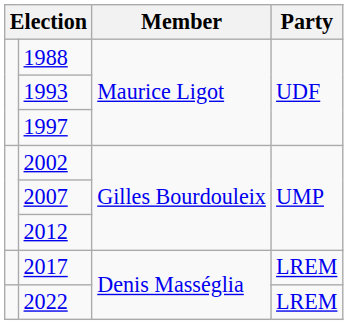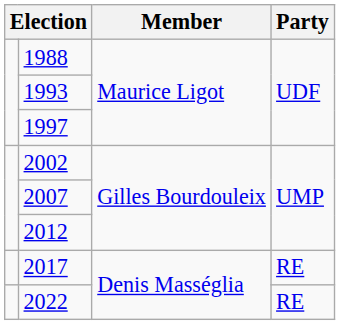(307, 267) LREM -> (290, 267) RE
(307, 302) LREM -> (290, 302) RE
